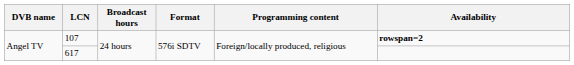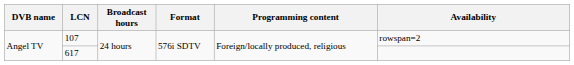(401, 38) bold -> (400, 38) normal
